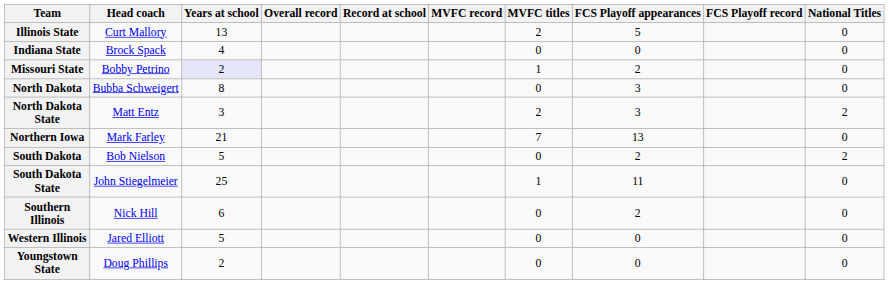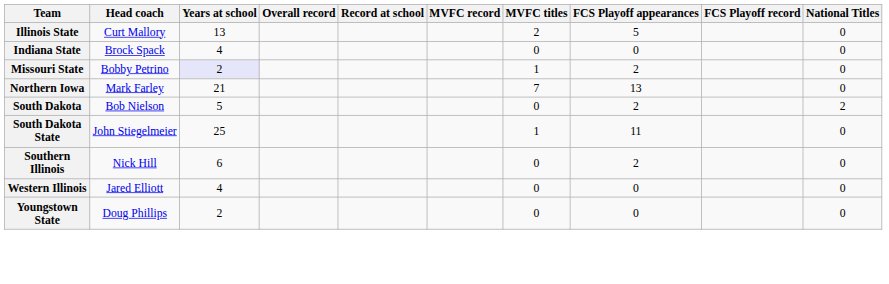- row: (47, 87)
- row: (47, 112)
(221, 238) 5 -> (219, 188) 4
